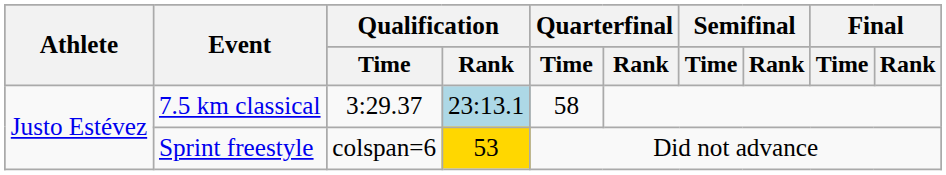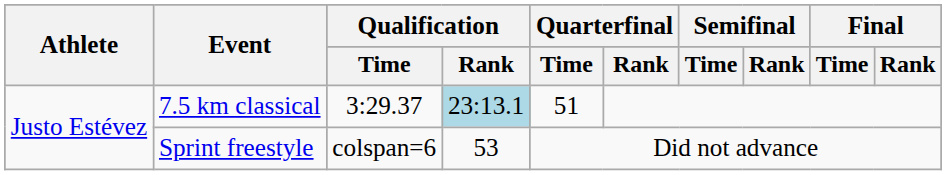(566, 106) 58 -> (566, 106) 51
(486, 148) gold background -> (486, 148) no background
